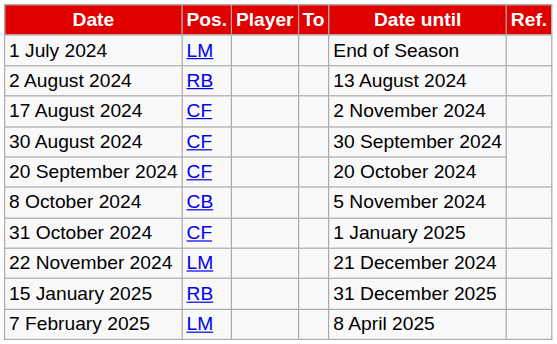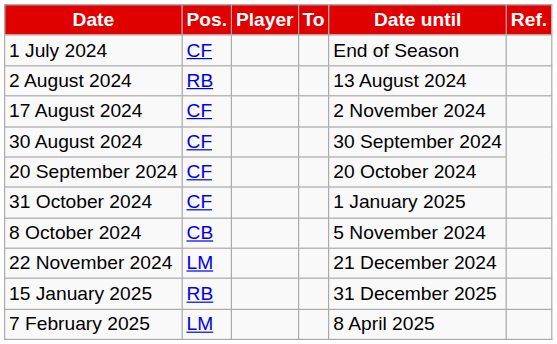(200, 50) LM -> (199, 50) CF
rows swapped: (75, 202) <-> (81, 232)
